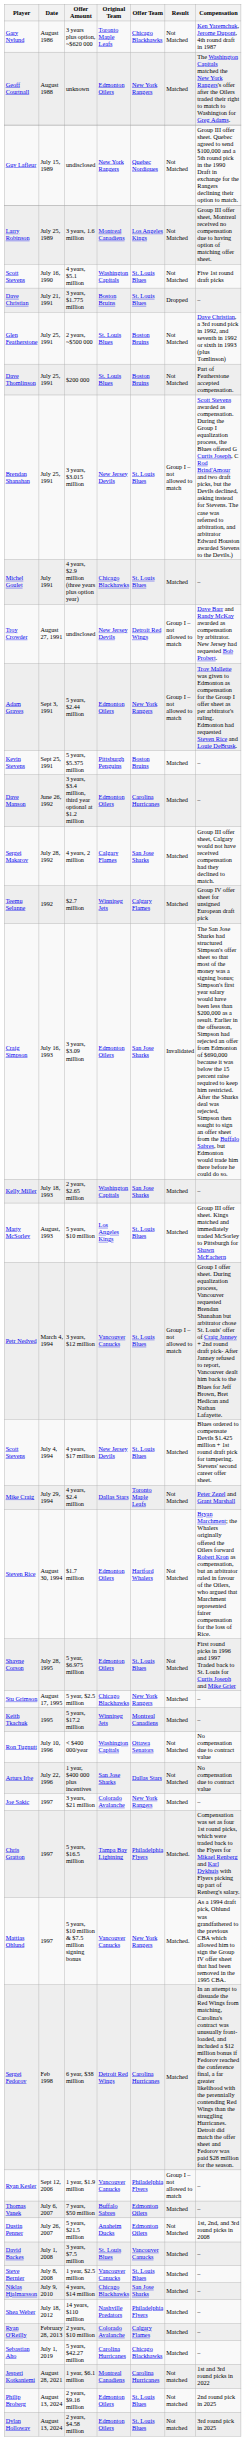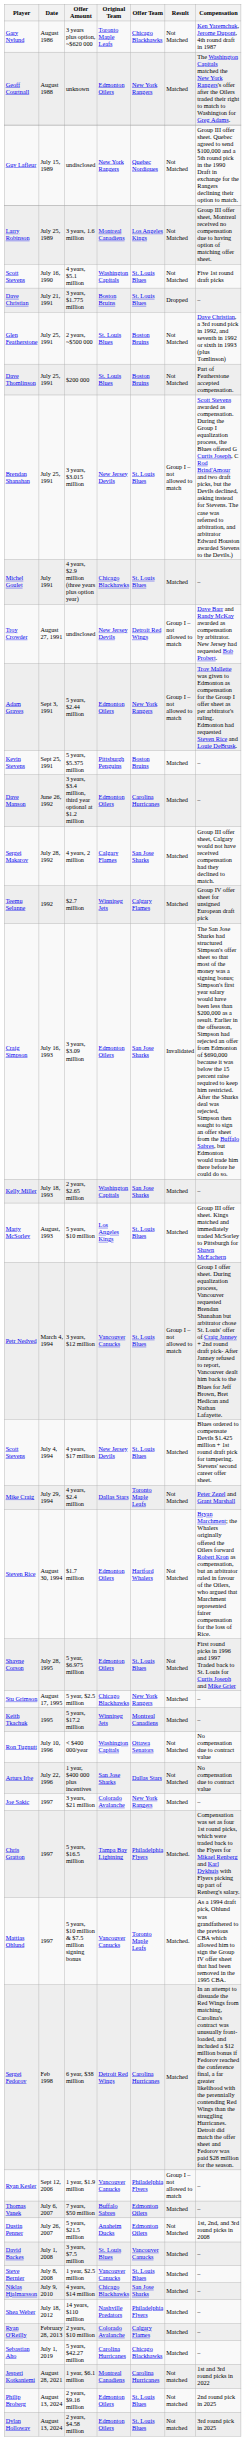(145, 1941) New York Rangers -> (142, 1941) Toronto Maple Leafs
